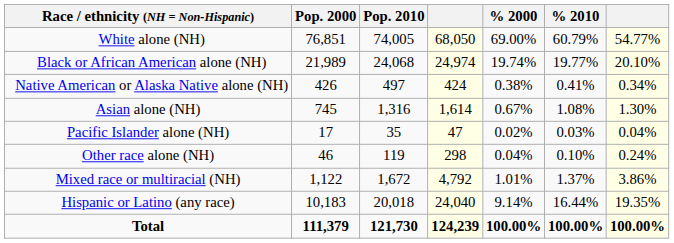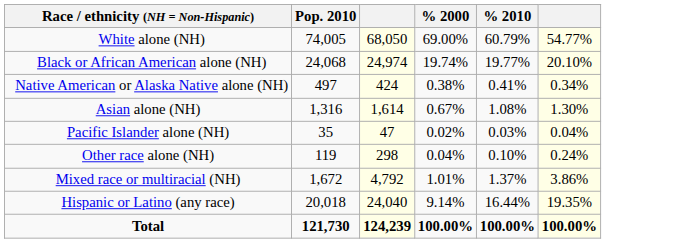- column: (326, 16)
